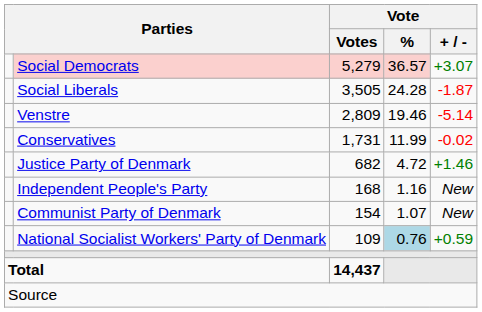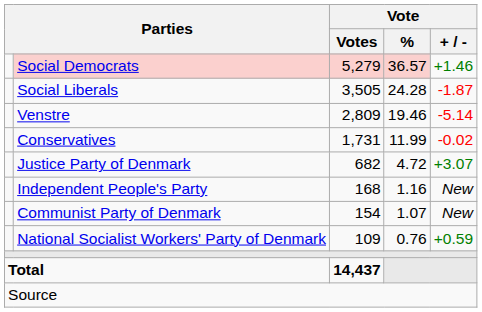(453, 66) +3.07 -> (453, 66) +1.46
(453, 164) +1.46 -> (453, 164) +3.07
(412, 238) lightblue background -> (412, 238) no background
